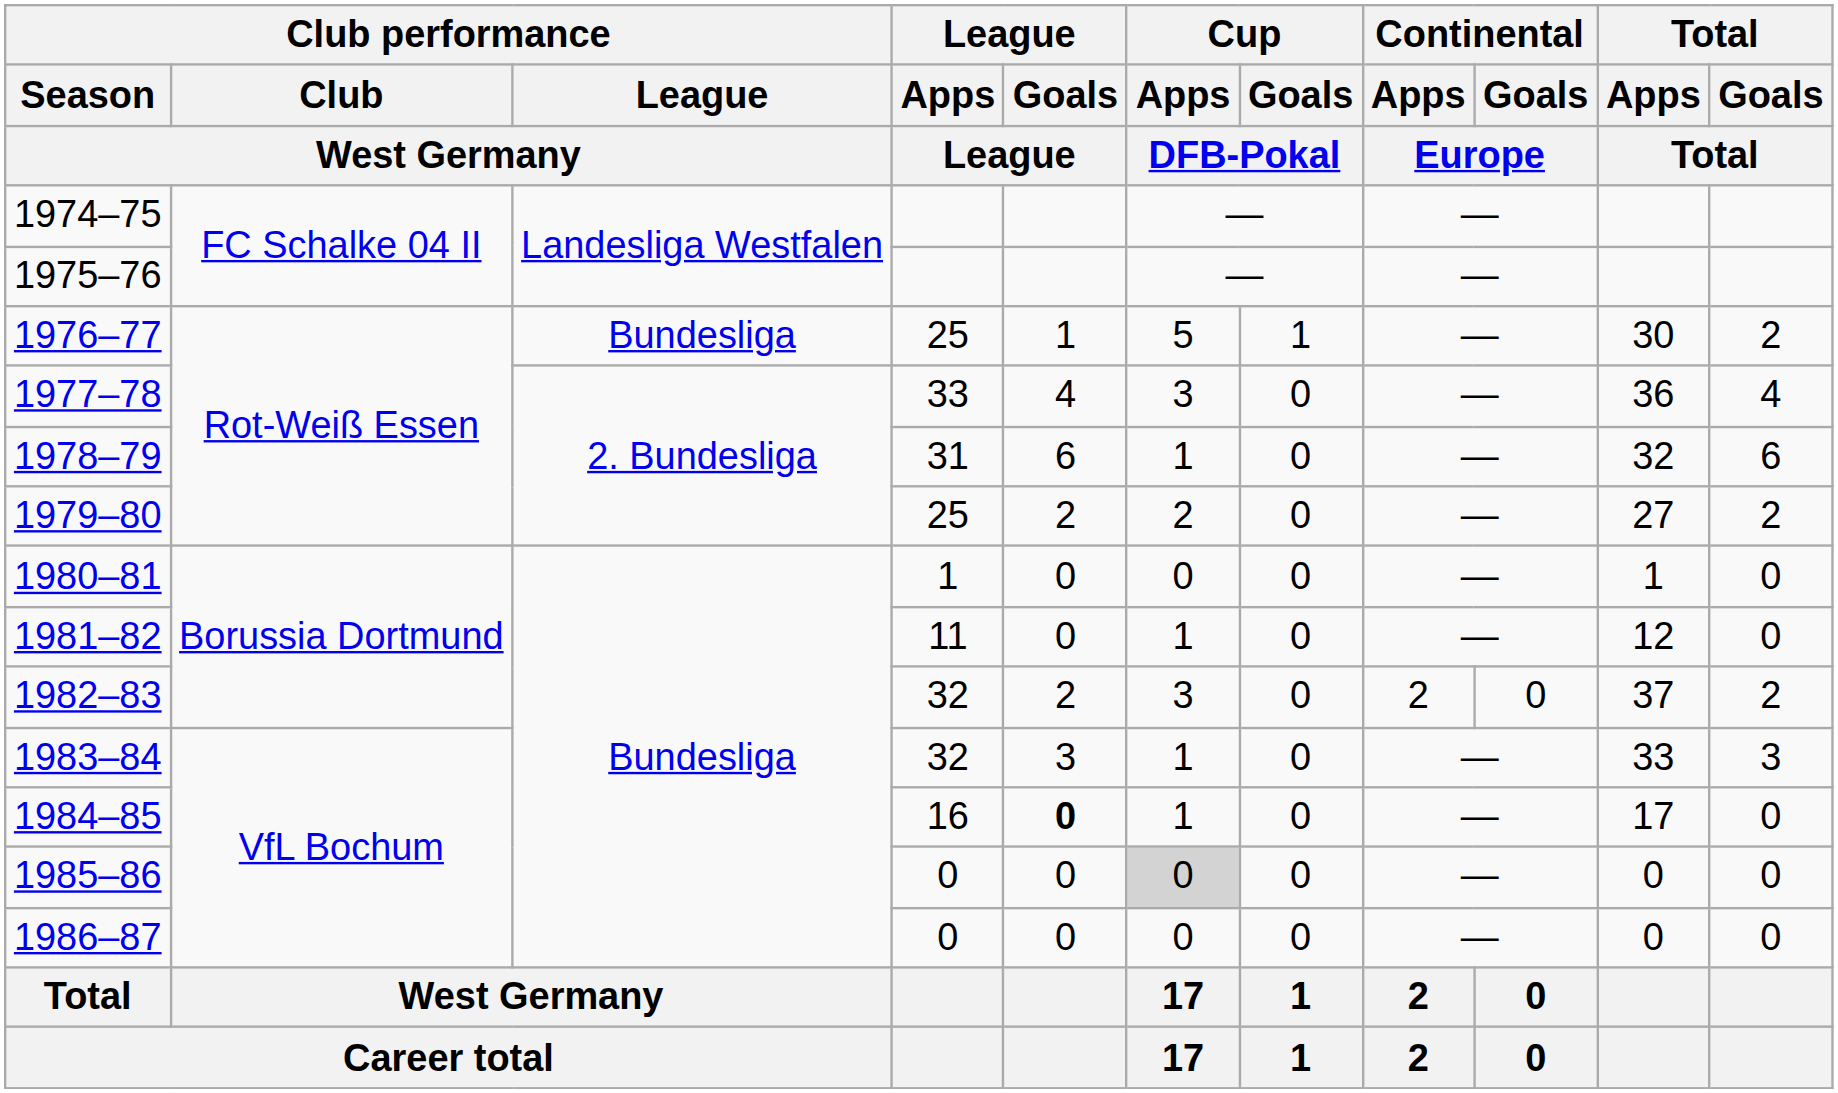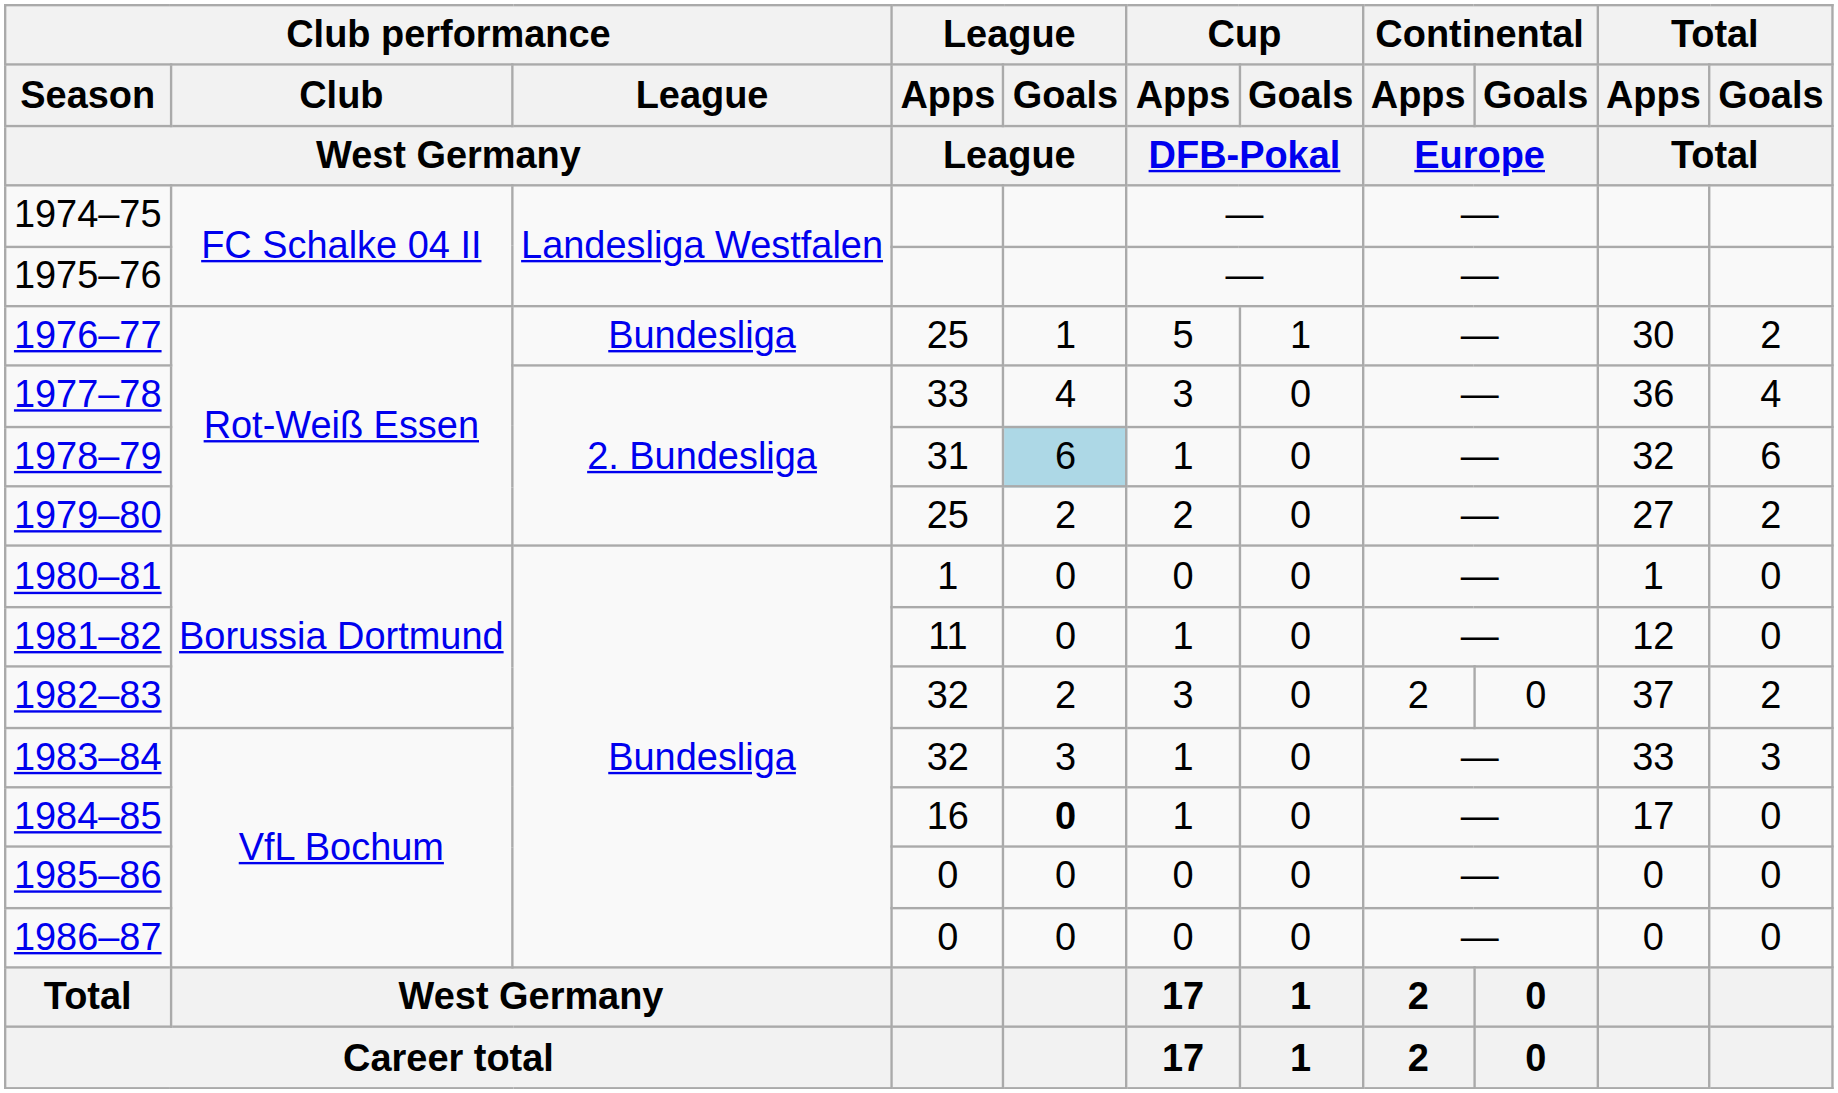(1065, 455) no background -> (1065, 455) lightblue background
(1183, 876) lightgrey background -> (1183, 876) no background
